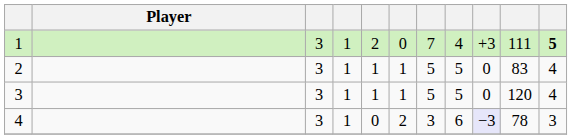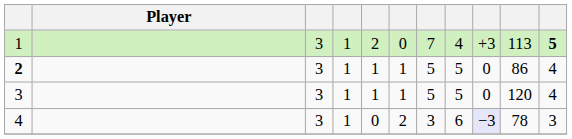(520, 43) 111 -> (520, 43) 113
(18, 69) normal -> (18, 69) bold
(520, 69) 83 -> (520, 69) 86
